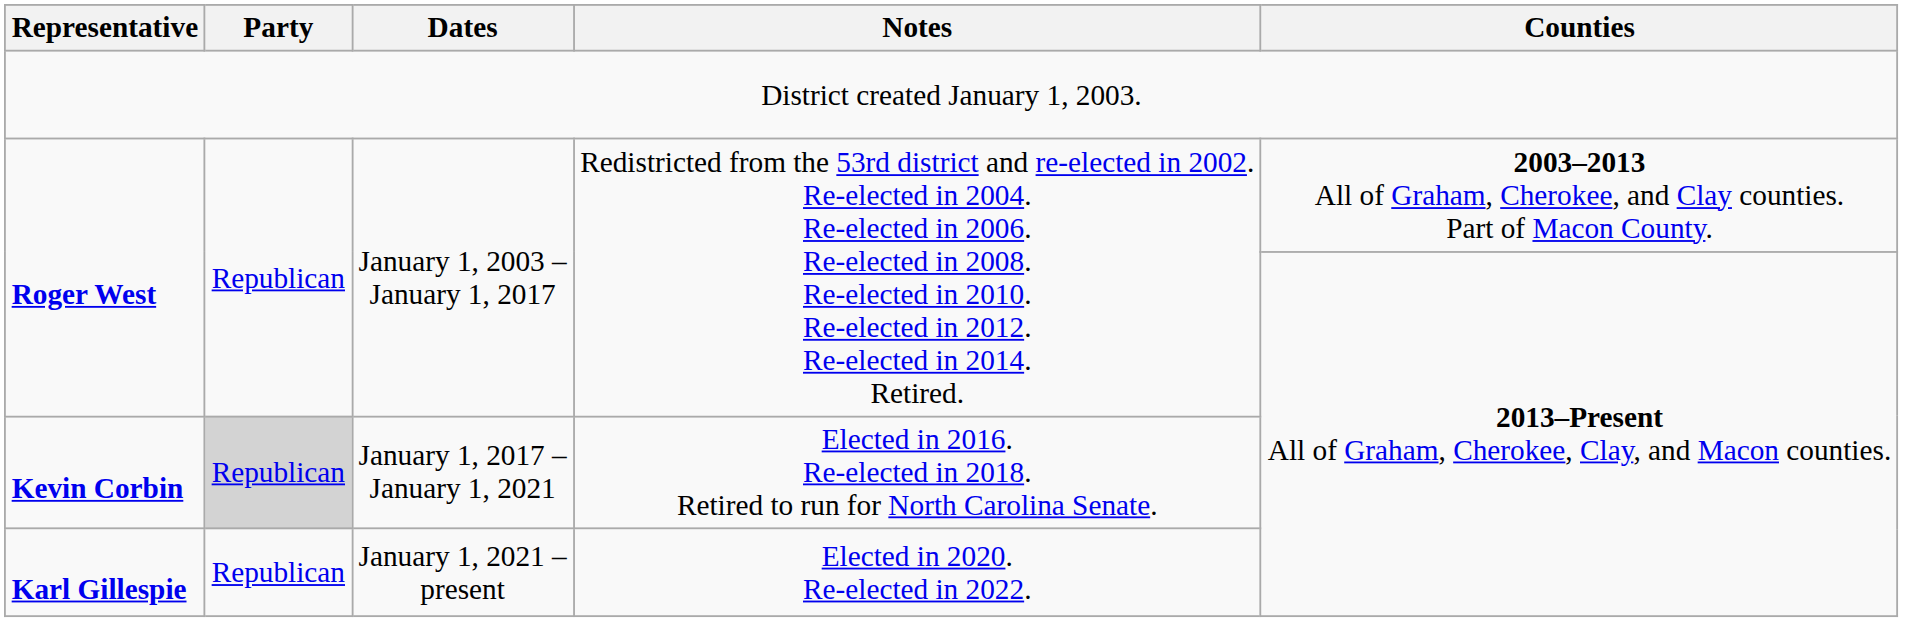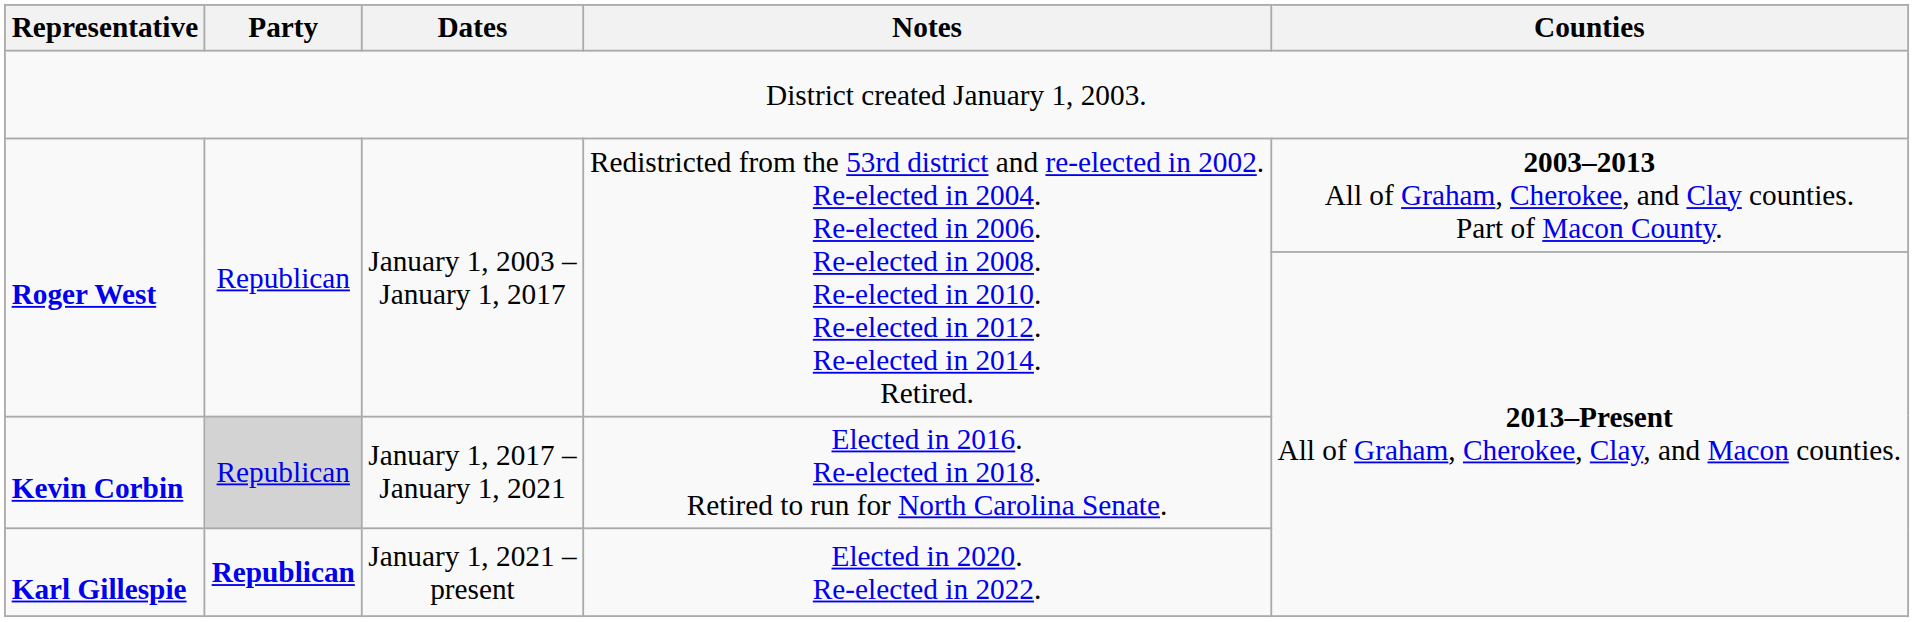(278, 572) normal -> (283, 572) bold
